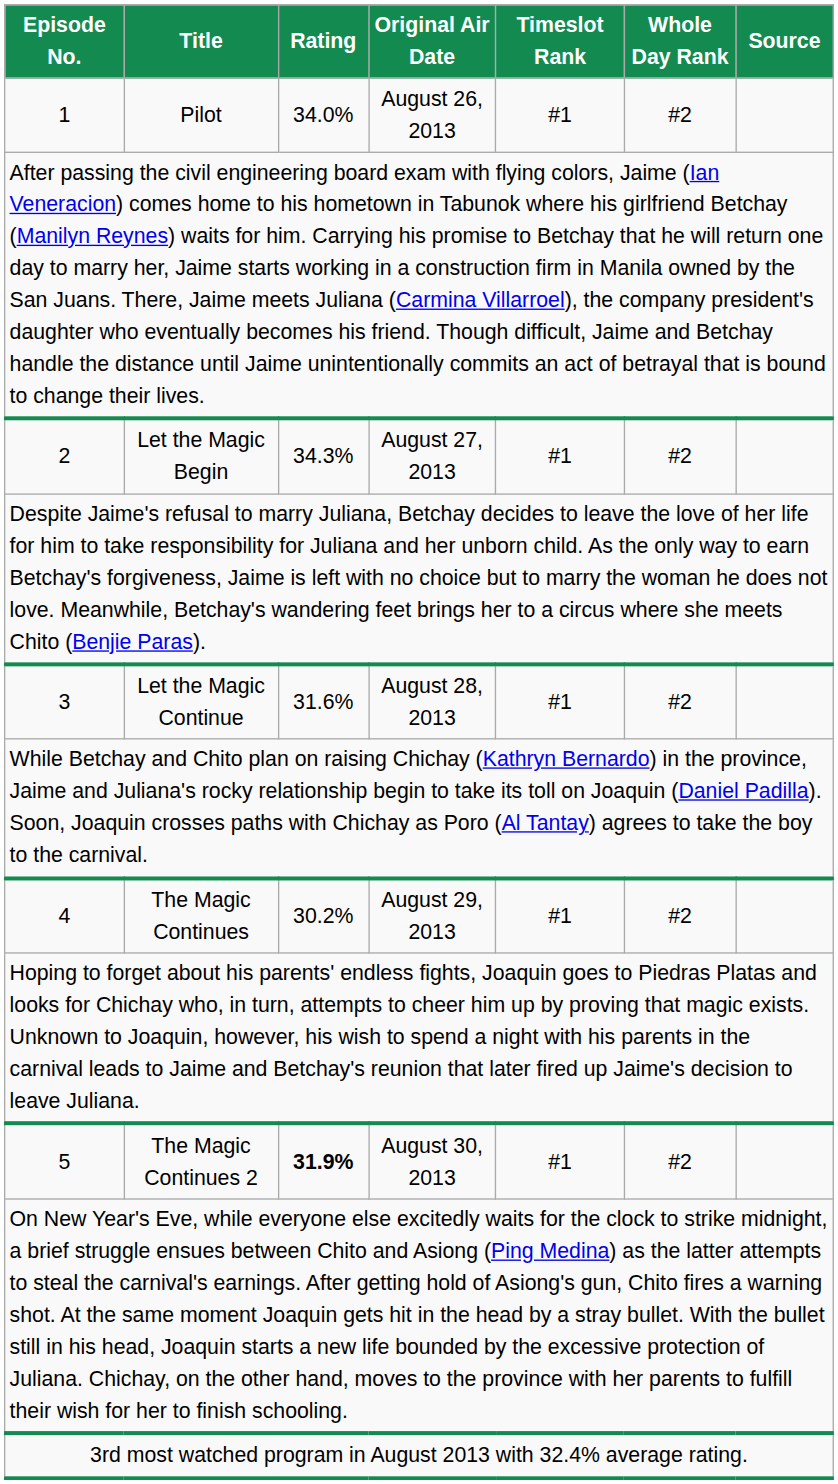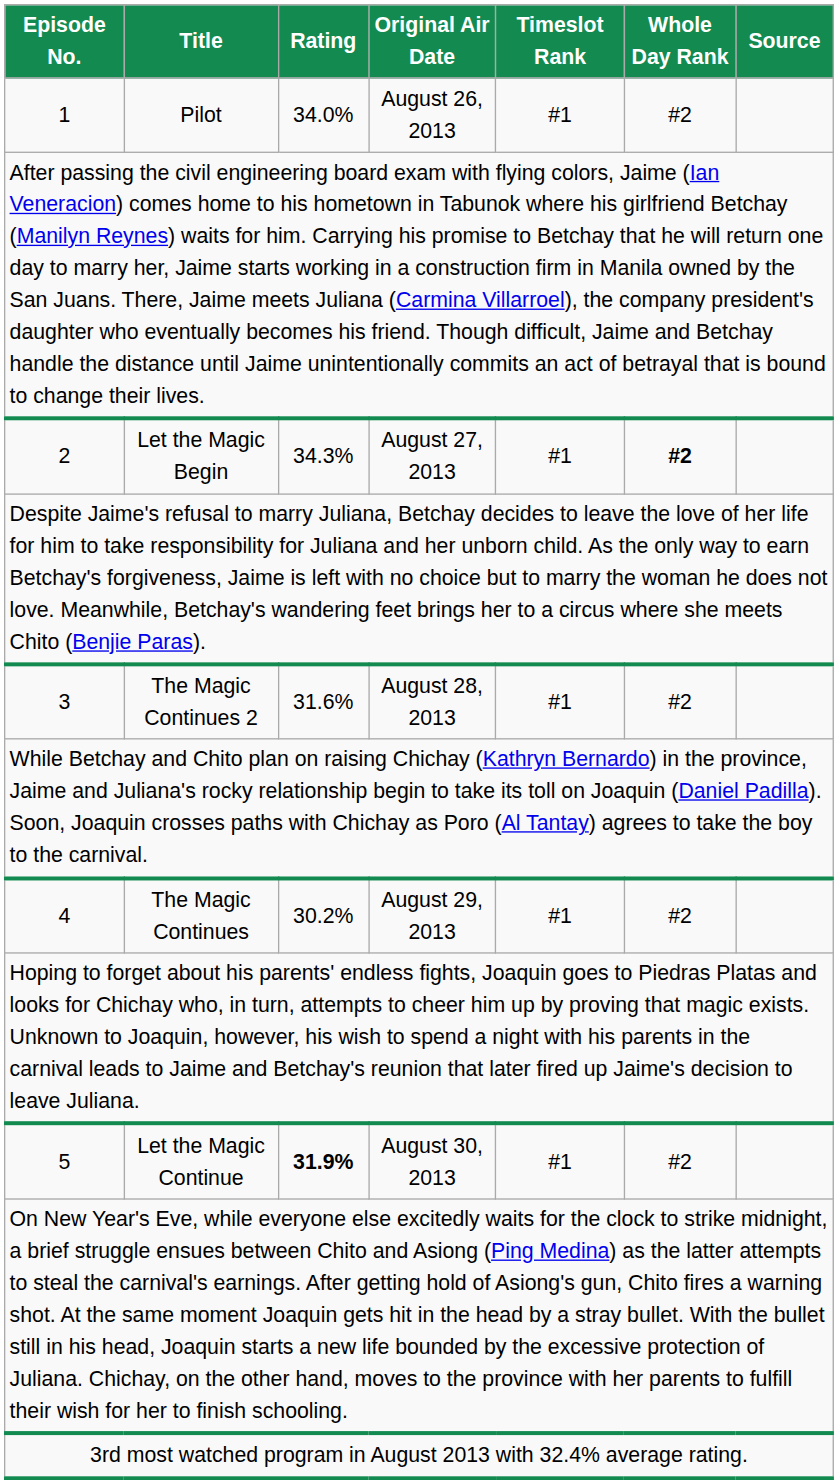(680, 456) normal -> (680, 456) bold
(201, 702) Let the Magic Continue -> (201, 702) The Magic Continues 2
(201, 1161) The Magic Continues 2 -> (201, 1161) Let the Magic Continue
